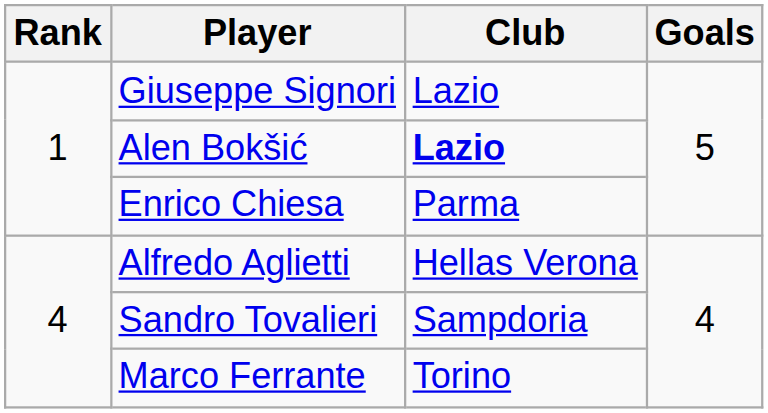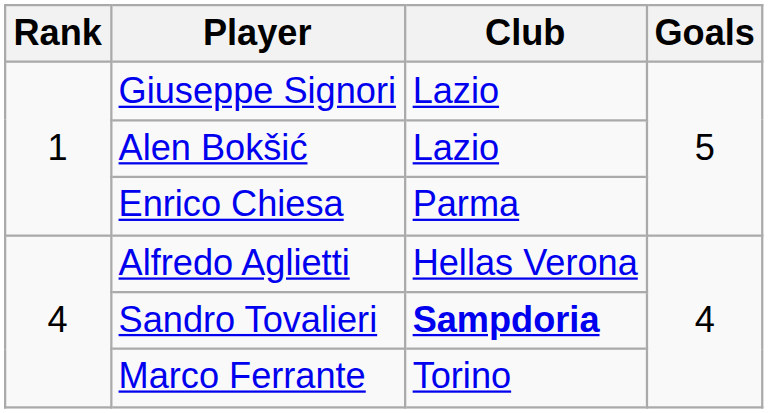(459, 147) bold -> (456, 147) normal
(500, 319) normal -> (506, 319) bold
